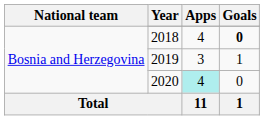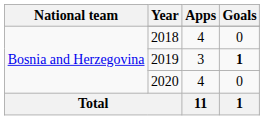(240, 37) bold -> (240, 37) normal
(240, 59) normal -> (240, 59) bold
(201, 81) paleturquoise background -> (201, 81) no background
